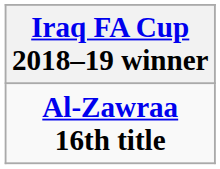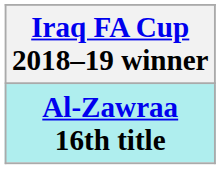(110, 122) no background -> (110, 122) paleturquoise background
